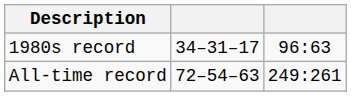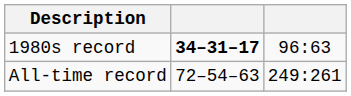(217, 48) normal -> (217, 48) bold
